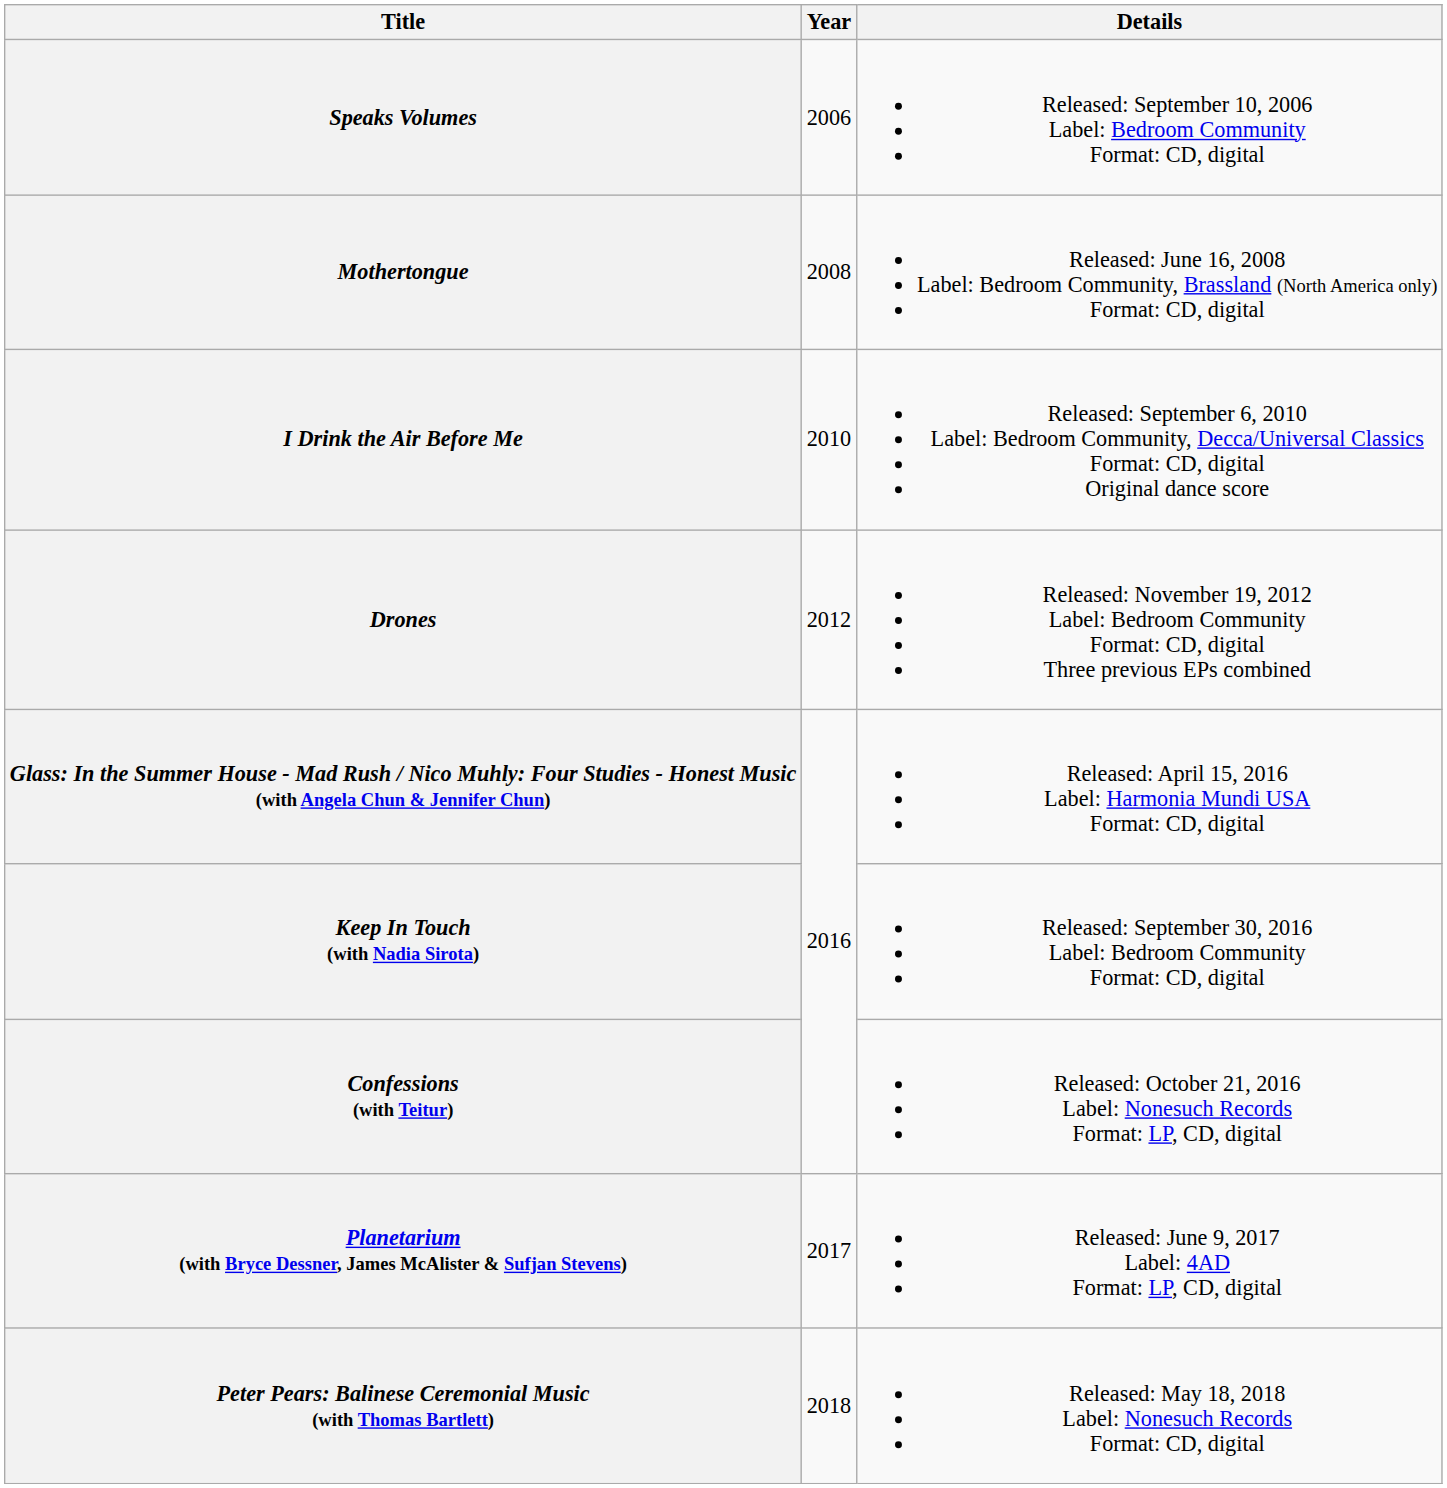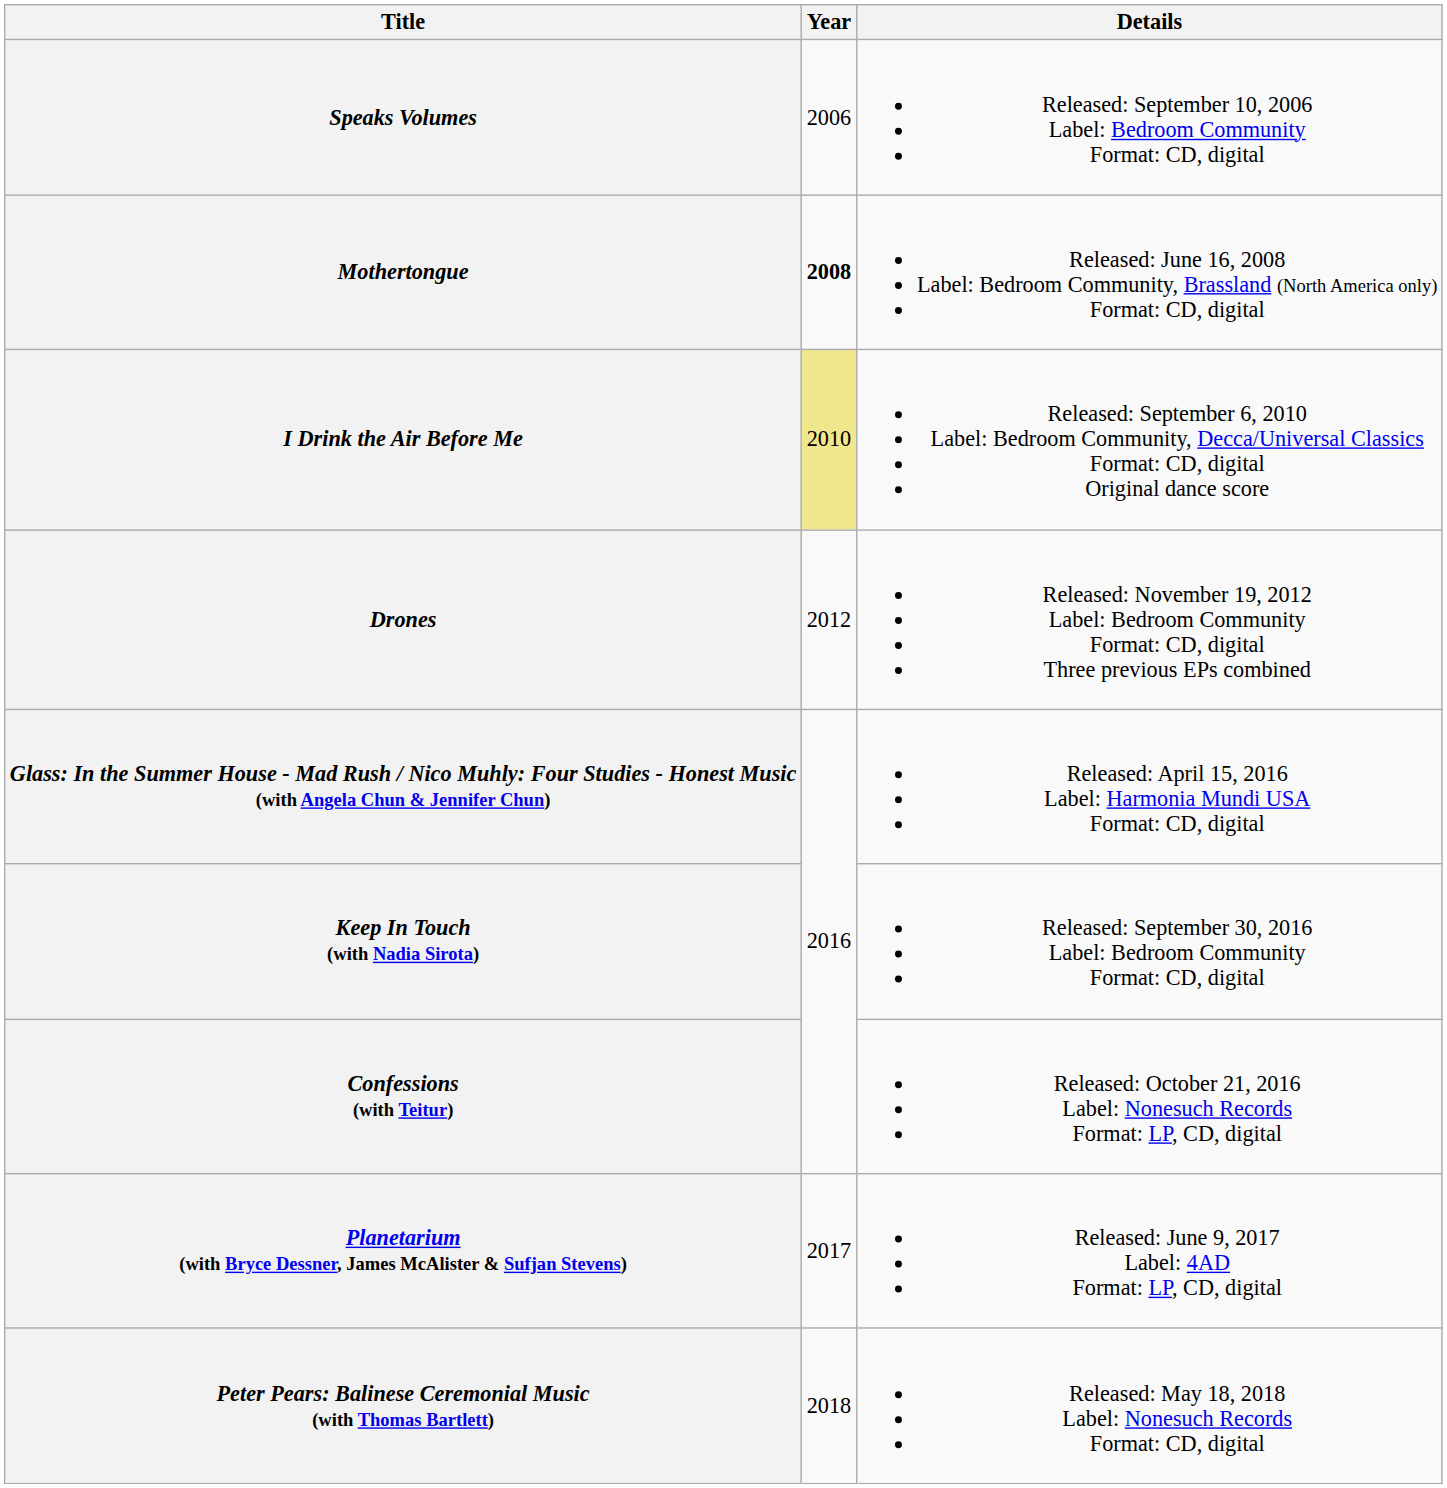(829, 271) normal -> (829, 271) bold
(829, 439) no background -> (829, 439) khaki background
